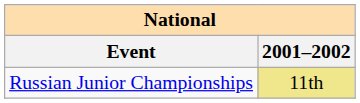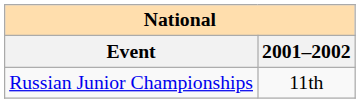(306, 82) khaki background -> (306, 82) no background
